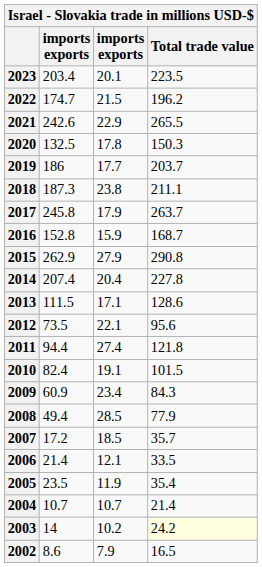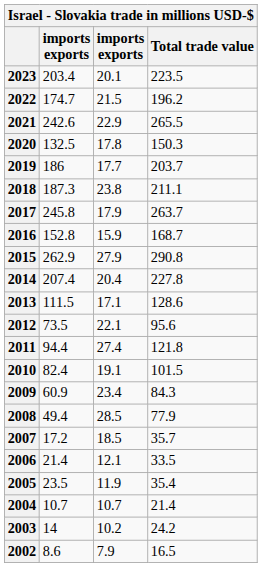(163, 528) lightyellow background -> (163, 528) no background
